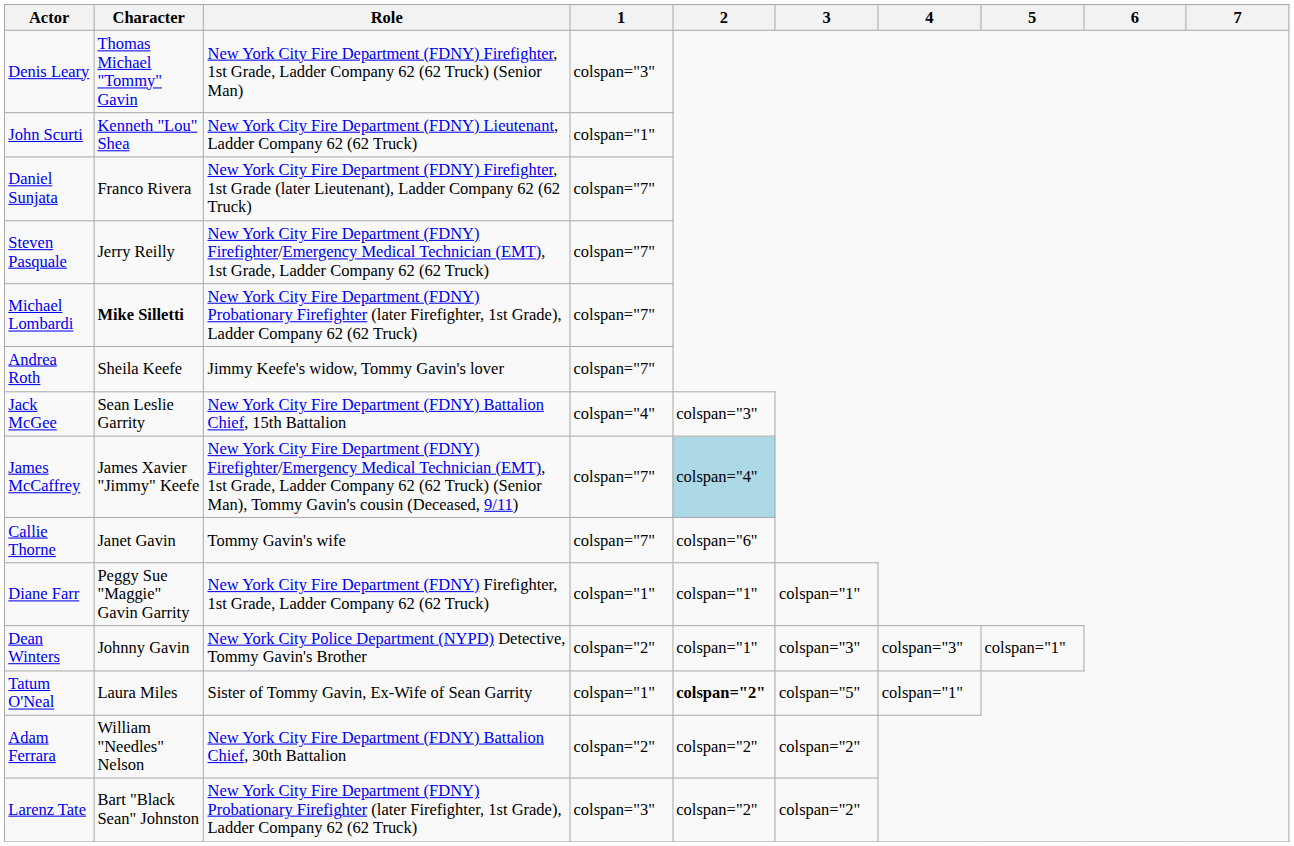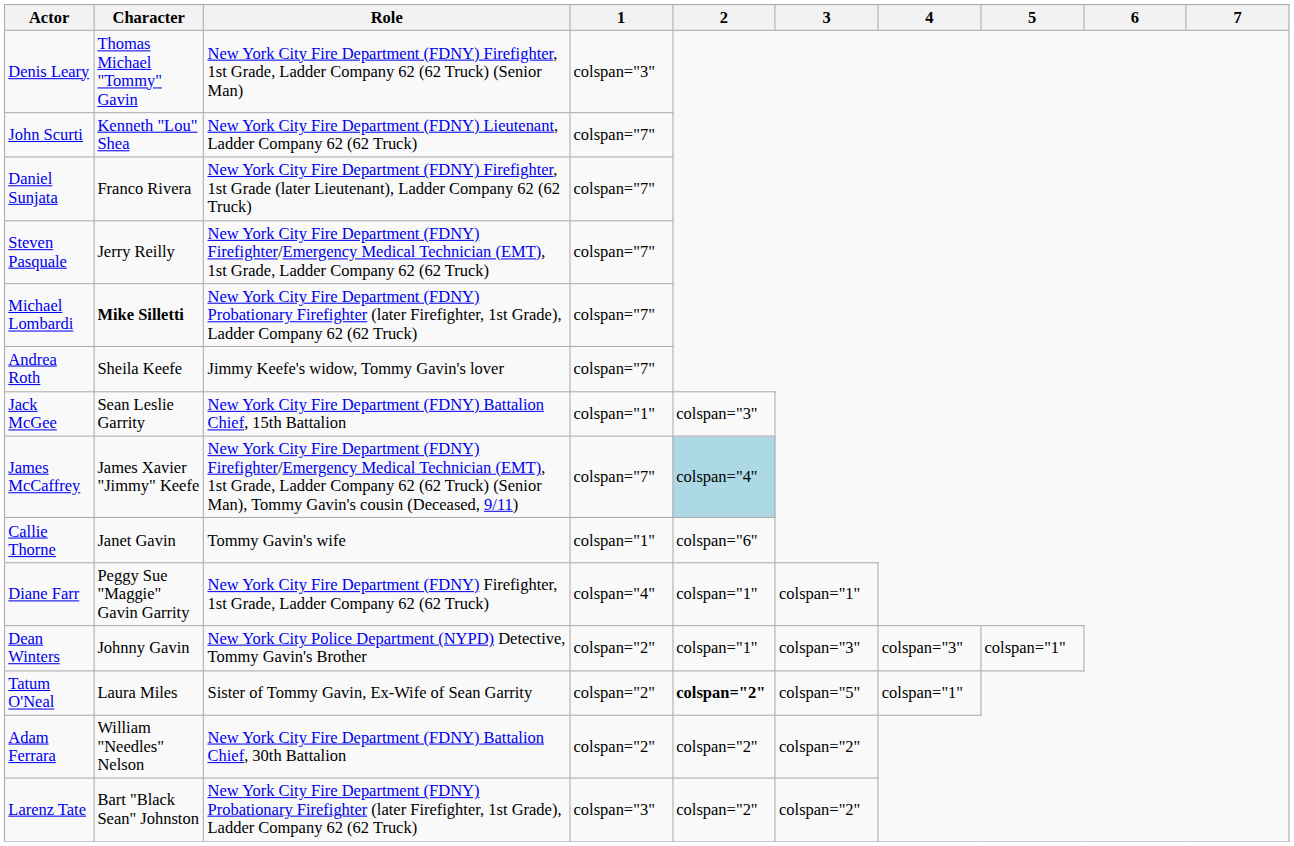(614, 134) colspan="1" -> (614, 134) colspan="7"
(614, 413) colspan="4" -> (614, 413) colspan="1"
(614, 540) colspan="7" -> (614, 540) colspan="1"
(614, 594) colspan="1" -> (614, 594) colspan="4"
(614, 692) colspan="1" -> (614, 692) colspan="2"
